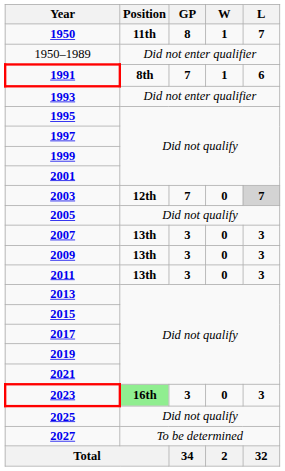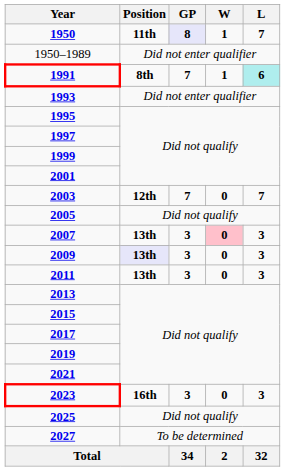(187, 34) no background -> (187, 34) lavender background
(261, 75) no background -> (261, 75) paleturquoise background
(261, 195) lightgrey background -> (261, 195) no background
(224, 235) no background -> (224, 235) pink background
(144, 255) no background -> (144, 255) lavender background
(145, 395) lightgreen background -> (145, 395) no background
